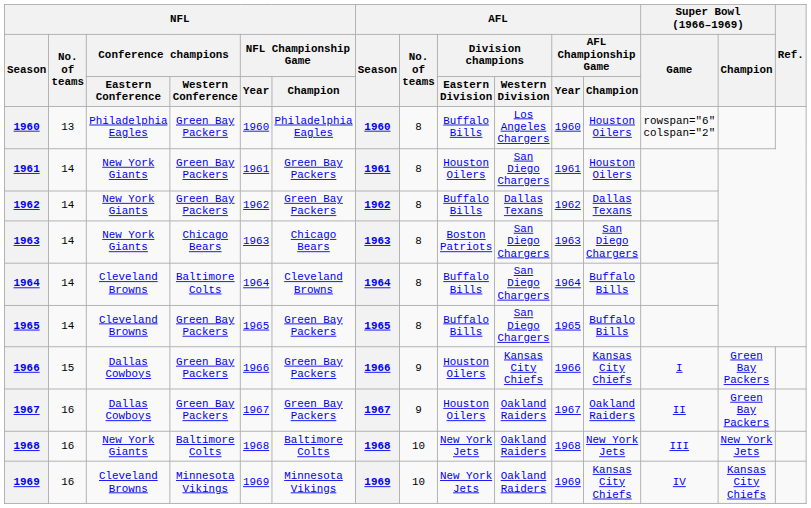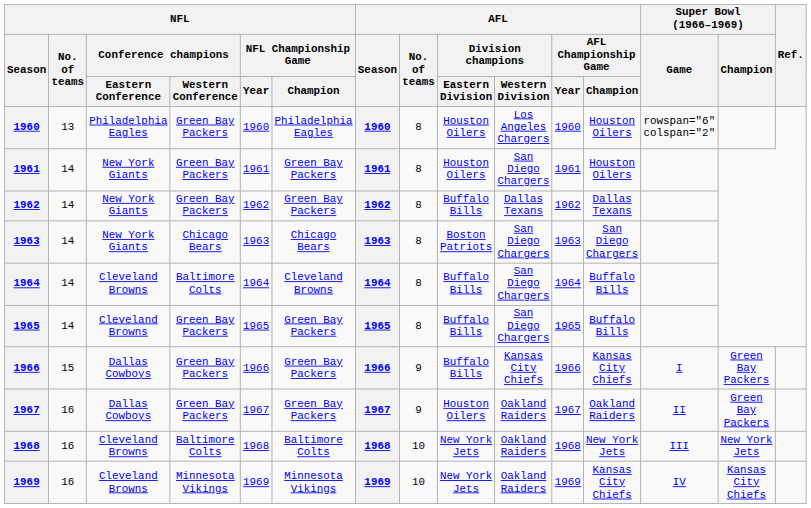(466, 128) Buffalo Bills -> (466, 128) Houston Oilers
(466, 369) Houston Oilers -> (466, 369) Buffalo Bills
(128, 447) New York Giants -> (128, 447) Cleveland Browns
